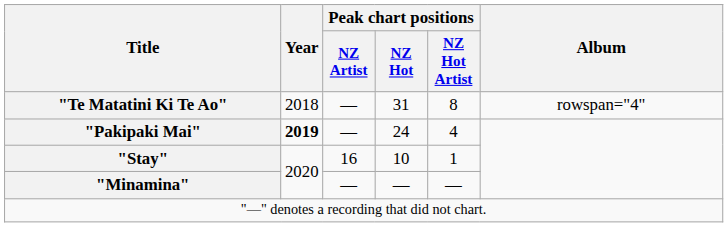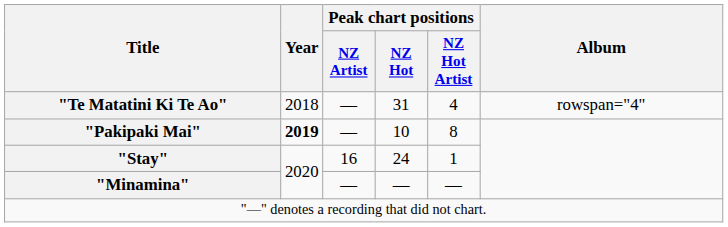(453, 105) 8 -> (453, 105) 4
(401, 131) 24 -> (401, 131) 10
(453, 131) 4 -> (453, 131) 8
(401, 158) 10 -> (401, 158) 24
